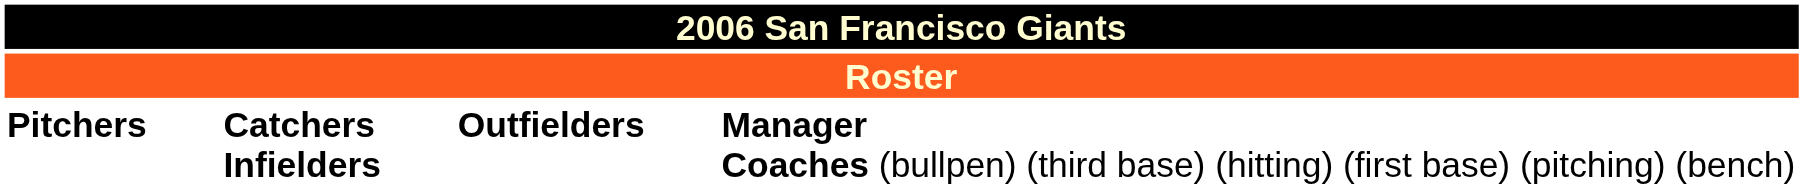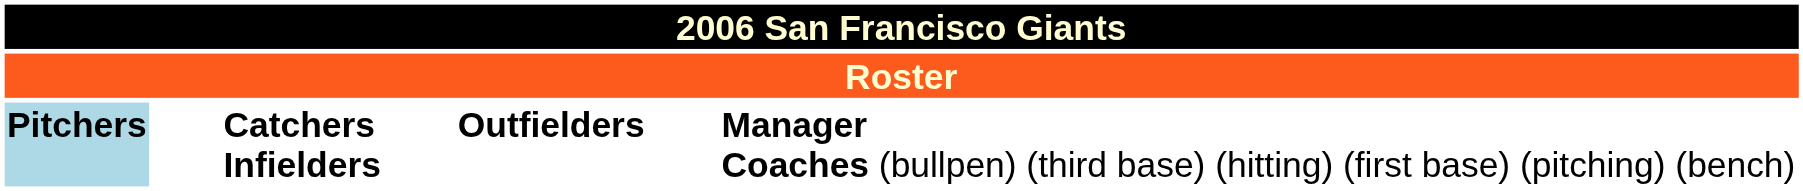(77, 125) no background -> (77, 125) lightblue background
